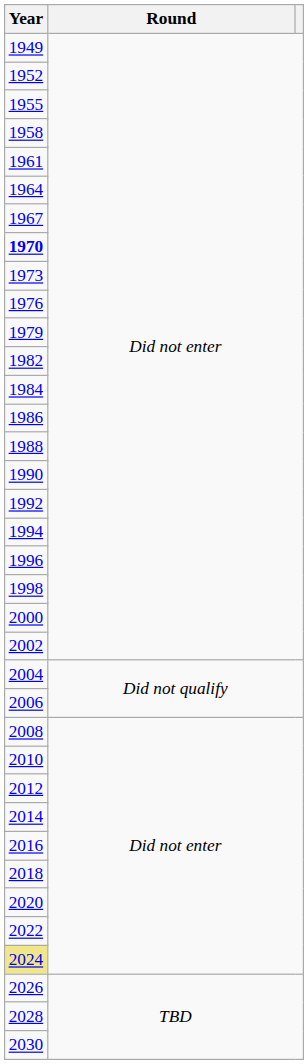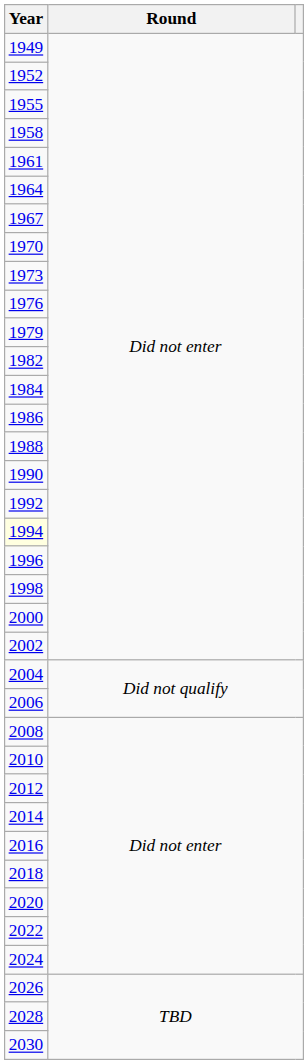(26, 247) bold -> (26, 247) normal
(26, 532) no background -> (26, 532) lightyellow background
(26, 959) khaki background -> (26, 959) no background
